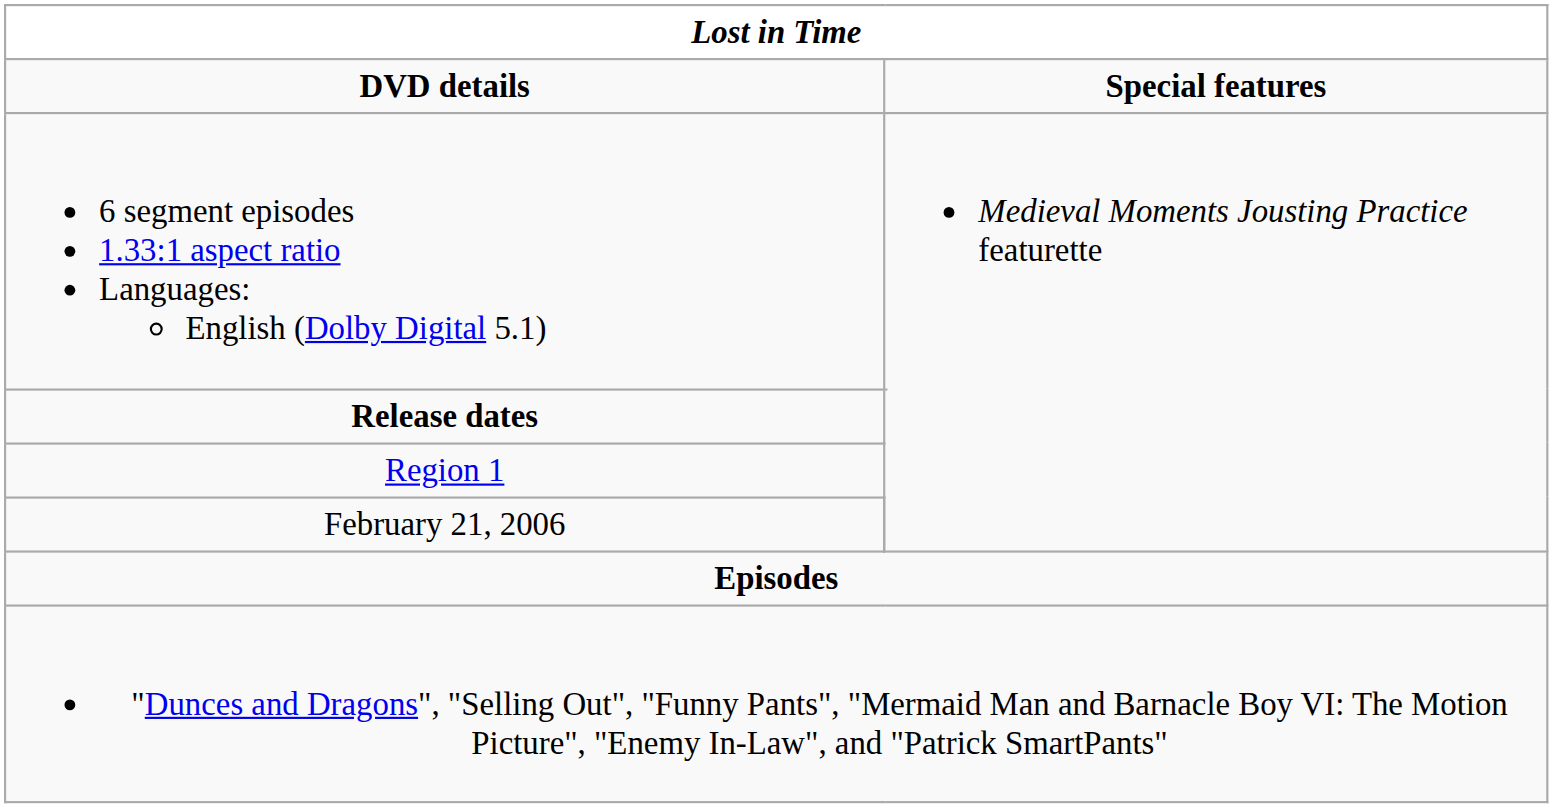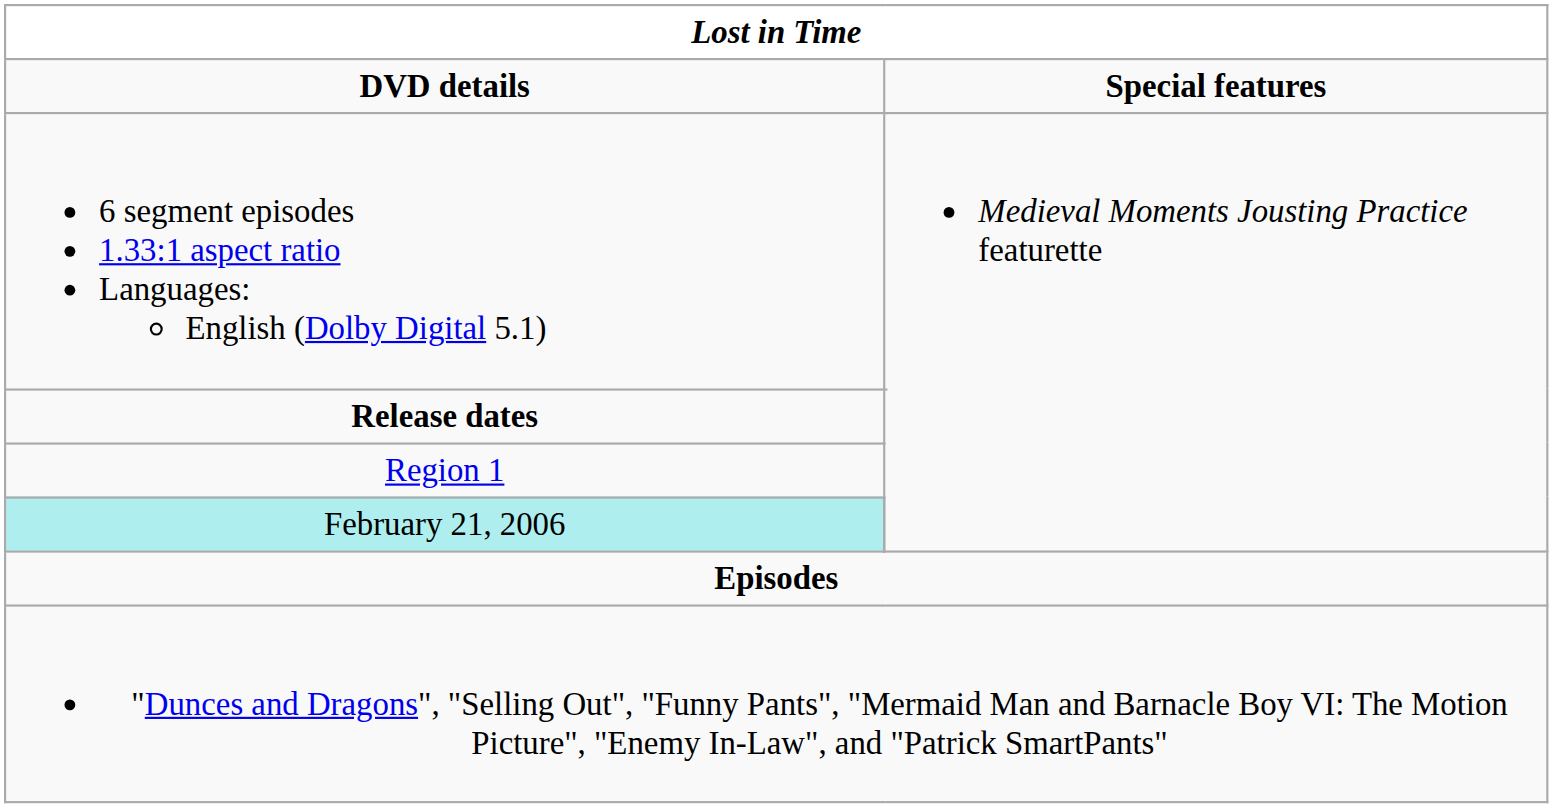(445, 523) no background -> (445, 523) paleturquoise background
